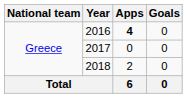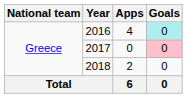(130, 31) bold -> (130, 31) normal
(164, 31) no background -> (164, 31) paleturquoise background
(164, 48) no background -> (164, 48) pink background
